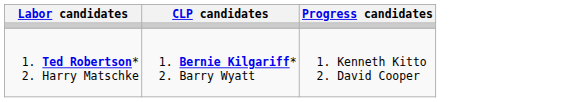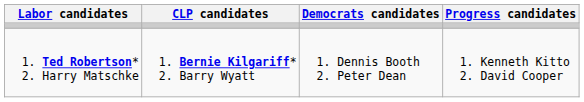+ column: (371, 14)
